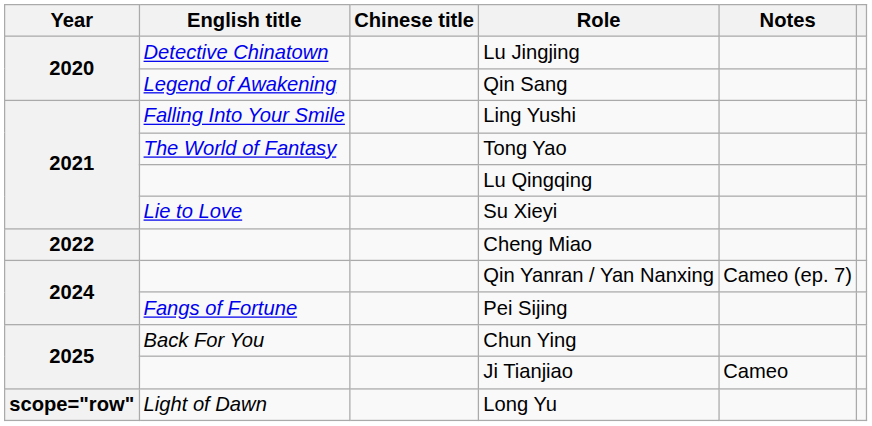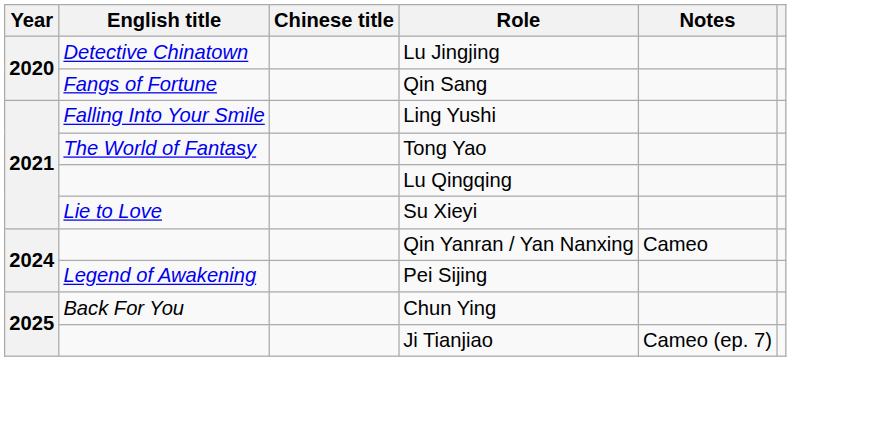(240, 84) Legend of Awakening -> (140, 84) Fangs of Fortune
- row: (538, 244)
(788, 276) Cameo (ep. 7) -> (676, 244) Cameo
(220, 308) Fangs of Fortune -> (160, 276) Legend of Awakening
(756, 372) Cameo -> (707, 340) Cameo (ep. 7)
- row: (520, 404)
